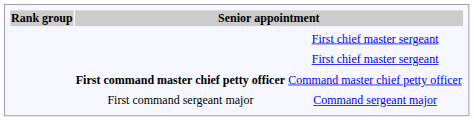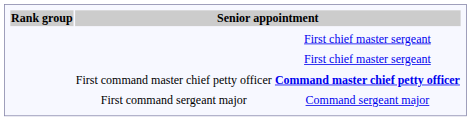(180, 79) bold -> (174, 79) normal
(375, 79) normal -> (367, 79) bold
